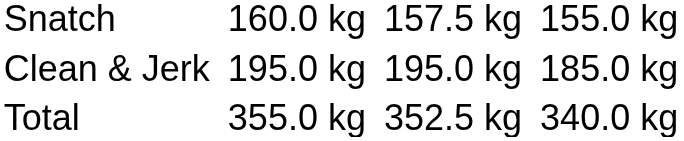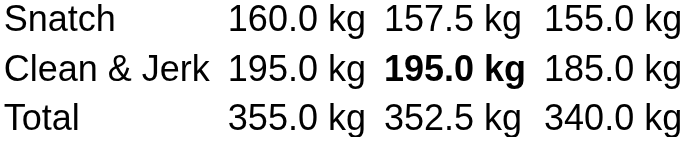(453, 68) normal -> (455, 68) bold
